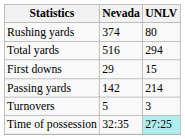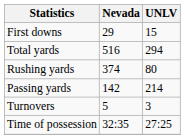rows swapped: (34, 69) <-> (41, 32)
(159, 124) paleturquoise background -> (159, 124) no background
